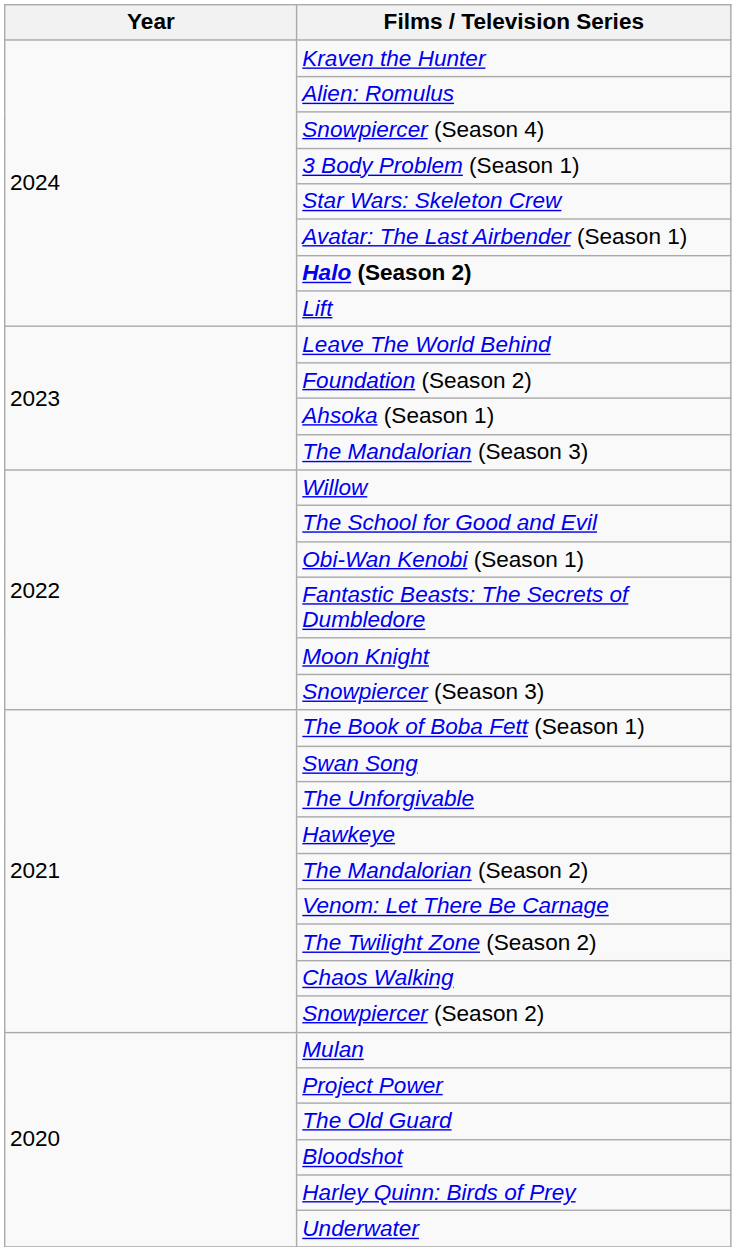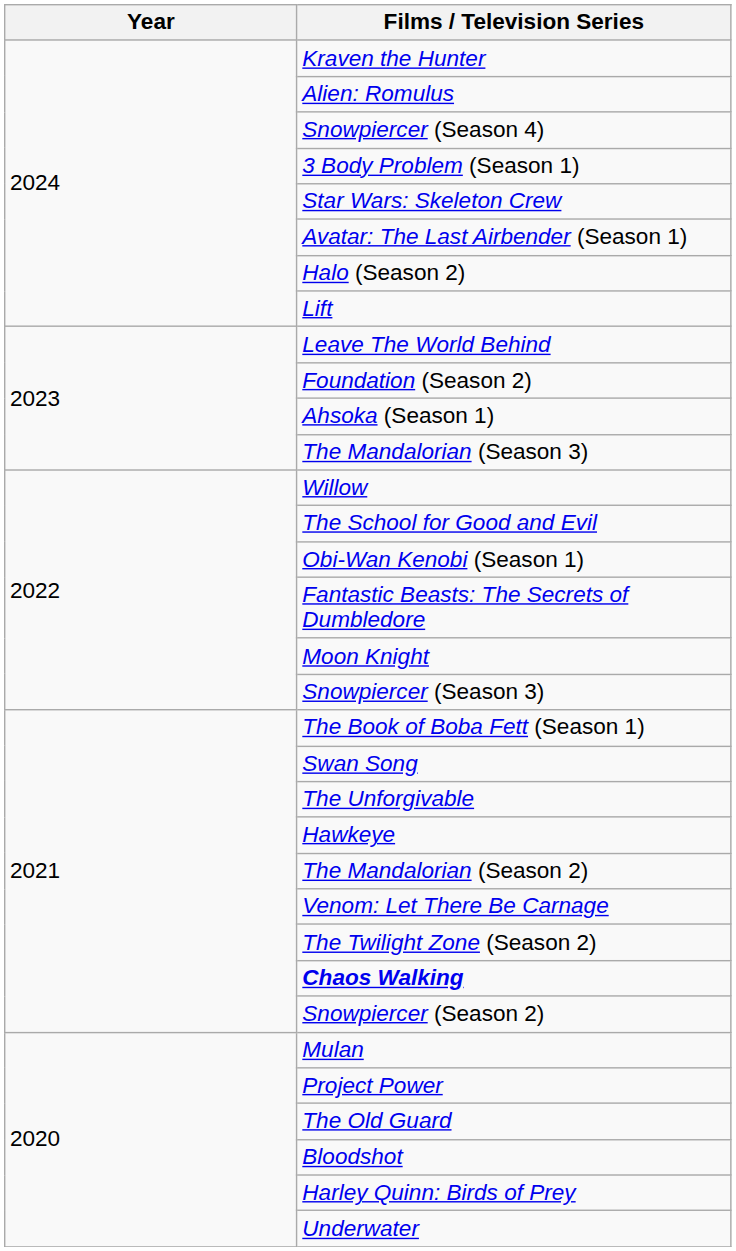(387, 272) bold -> (384, 272) normal
(378, 978) normal -> (383, 978) bold
